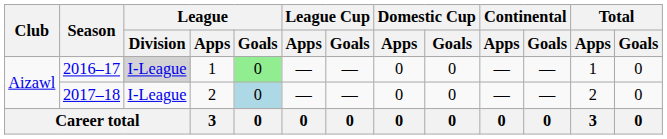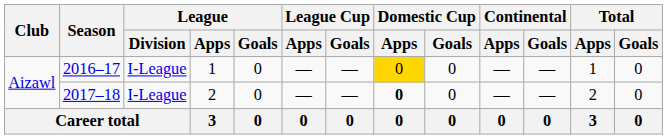(157, 69) lightgrey background -> (157, 69) no background
(258, 69) lightgreen background -> (258, 69) no background
(399, 69) no background -> (399, 69) gold background
(258, 95) lightblue background -> (258, 95) no background
(399, 95) normal -> (399, 95) bold
